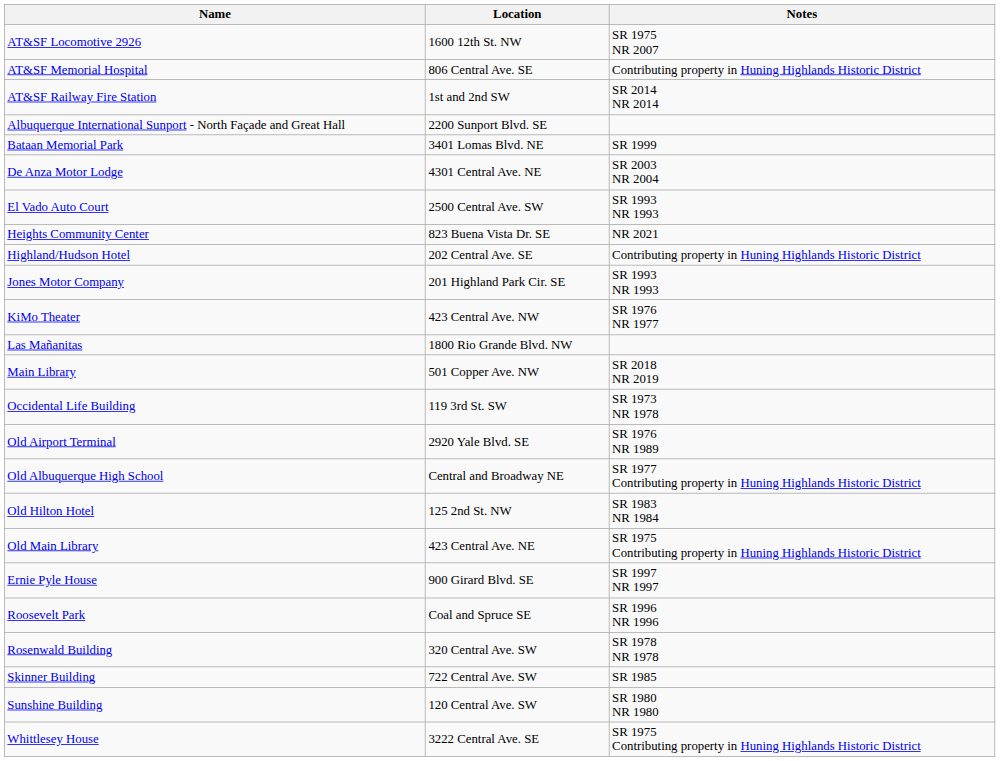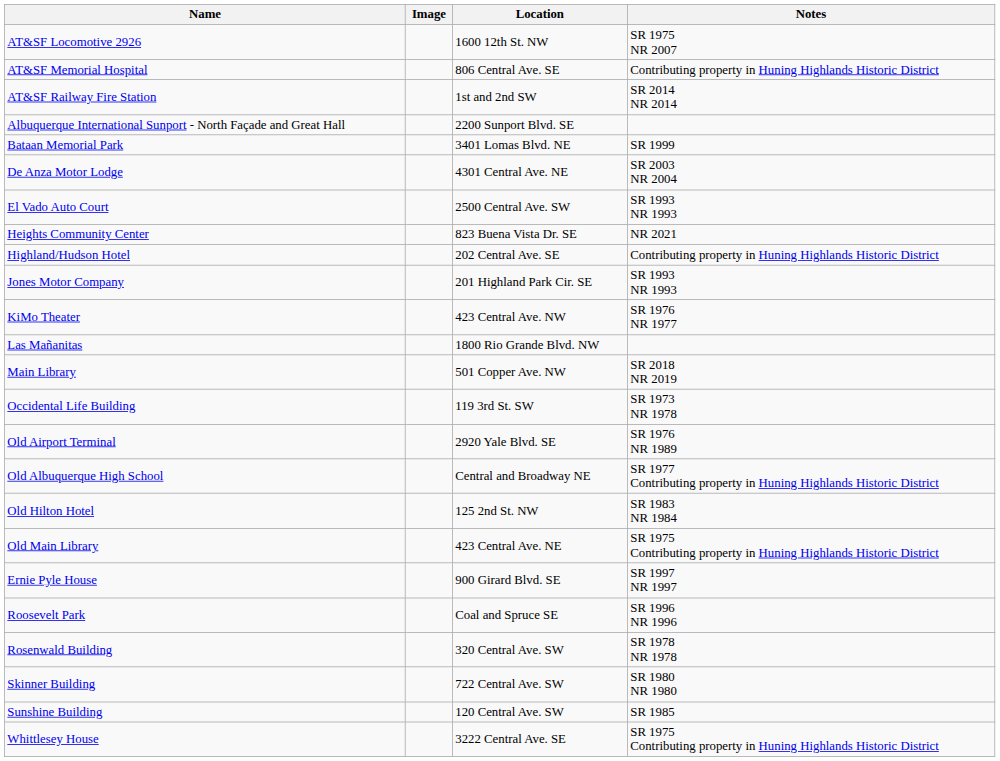+ column: (429, 14)
(634, 677) SR 1985 -> (654, 684) SR 1980 NR 1980
(635, 704) SR 1980 NR 1980 -> (652, 711) SR 1985
